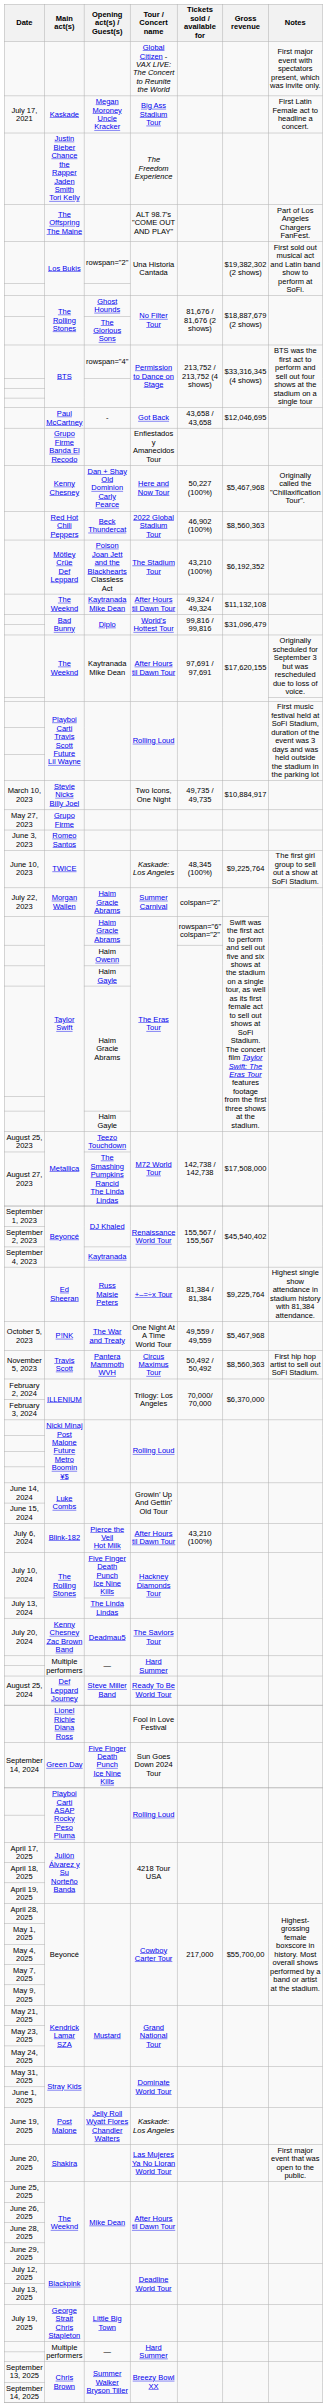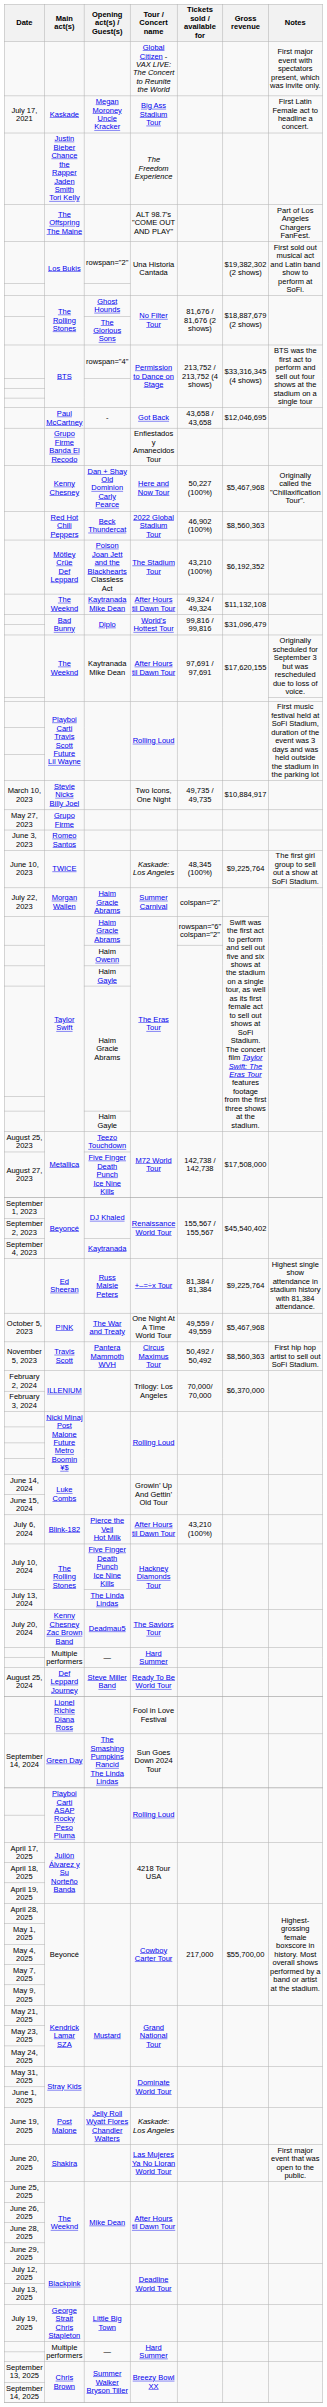(107, 1179) The Smashing Pumpkins Rancid The Linda Lindas -> (107, 1175) Five Finger Death Punch Ice Nine Kills
(107, 1765) Five Finger Death Punch Ice Nine Kills -> (107, 1761) The Smashing Pumpkins Rancid The Linda Lindas
